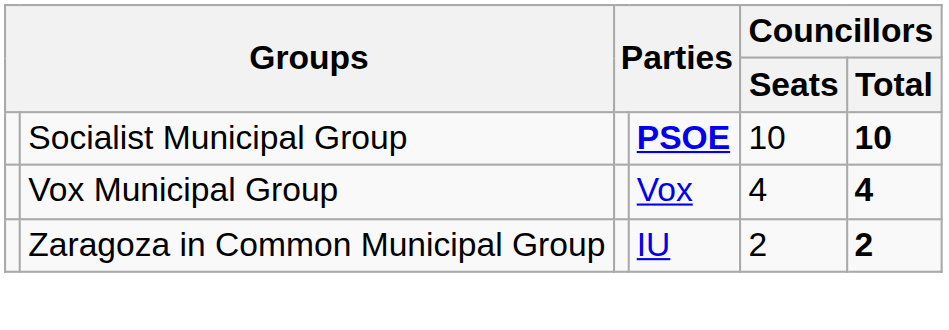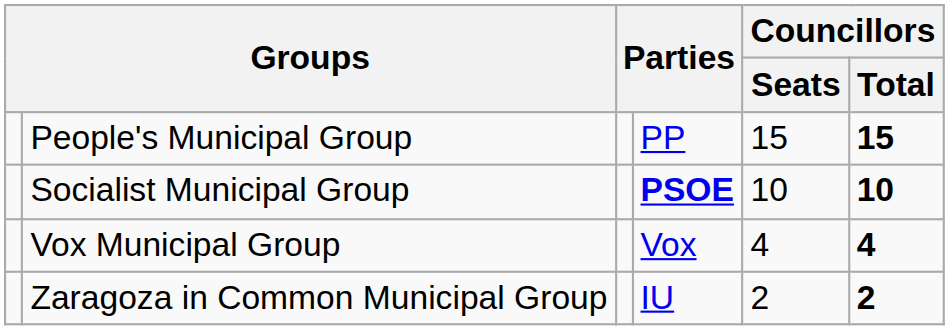+ row: (221, 137)
